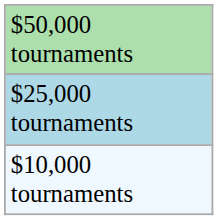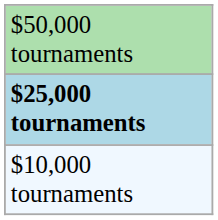(72, 109) normal -> (78, 109) bold
